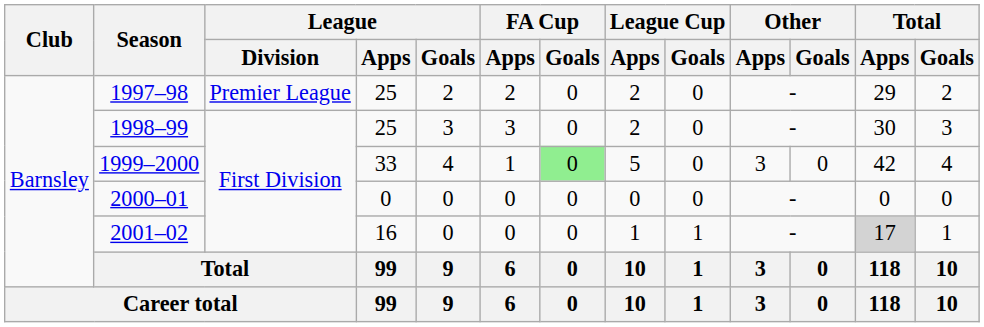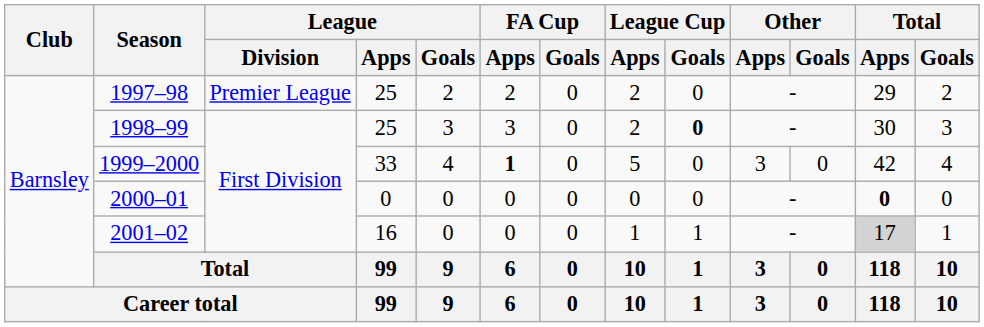(698, 127) normal -> (698, 127) bold
(510, 163) normal -> (510, 163) bold
(572, 163) lightgreen background -> (572, 163) no background
(885, 198) normal -> (885, 198) bold
